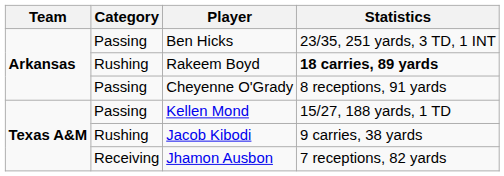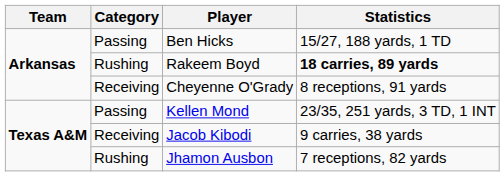(398, 40) 23/35, 251 yards, 3 TD, 1 INT -> (376, 40) 15/27, 188 yards, 1 TD
(120, 87) Passing -> (127, 87) Receiving
(376, 111) 15/27, 188 yards, 1 TD -> (398, 111) 23/35, 251 yards, 3 TD, 1 INT
(121, 135) Rushing -> (127, 135) Receiving
(127, 158) Receiving -> (121, 158) Rushing
